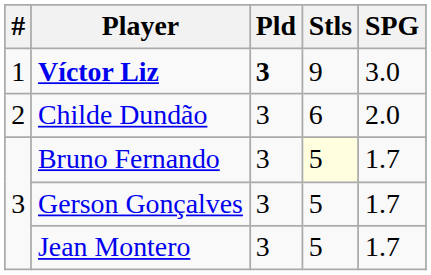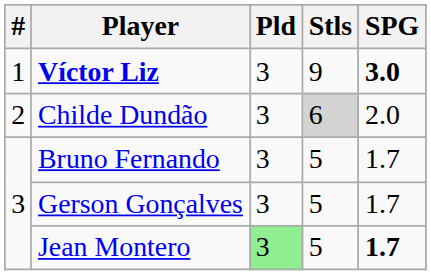(263, 70) bold -> (263, 70) normal
(382, 70) normal -> (382, 70) bold
(316, 114) no background -> (316, 114) lightgrey background
(316, 159) lightyellow background -> (316, 159) no background
(263, 247) no background -> (263, 247) lightgreen background
(382, 247) normal -> (382, 247) bold
